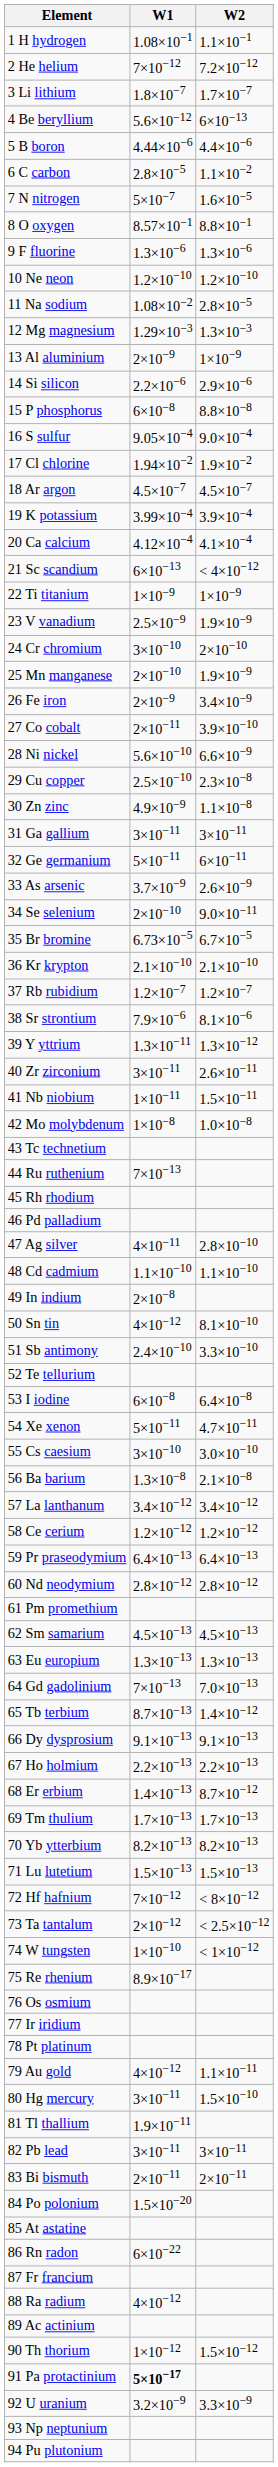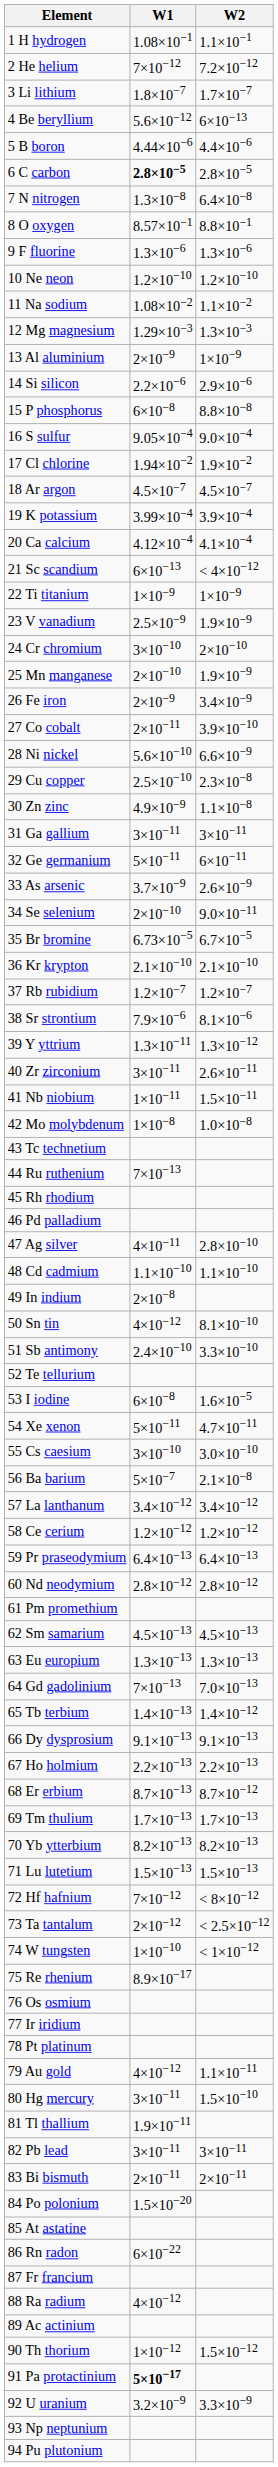(159, 172) normal -> (159, 172) bold
(226, 172) 1.1×10−2 -> (226, 172) 2.8×10−5
(154, 198) 5×10−7 -> (159, 198) 1.3×10−8
(226, 198) 1.6×10−5 -> (226, 198) 6.4×10−8
(226, 304) 2.8×10−5 -> (226, 304) 1.1×10−2
(226, 1399) 6.4×10−8 -> (226, 1399) 1.6×10−5
(159, 1478) 1.3×10−8 -> (154, 1478) 5×10−7
(162, 1712) 8.7×10−13 -> (162, 1712) 1.4×10−13
(162, 1792) 1.4×10−13 -> (162, 1792) 8.7×10−13
